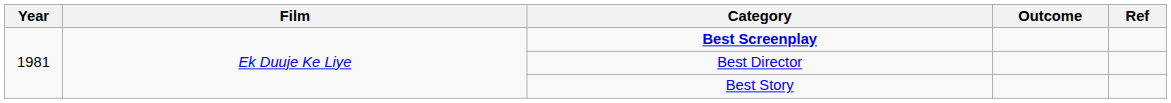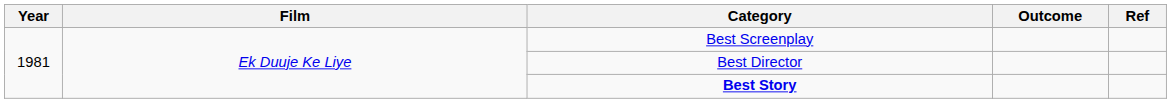(760, 39) bold -> (760, 39) normal
(760, 86) normal -> (760, 86) bold
